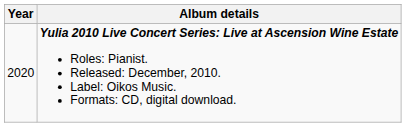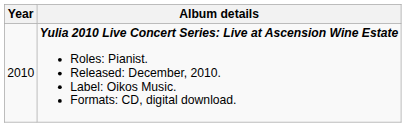(21, 72) 2020 -> (21, 72) 2010
